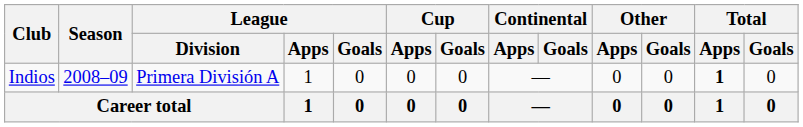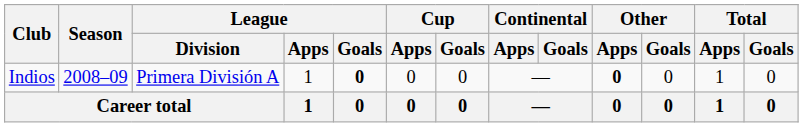(360, 77) normal -> (360, 77) bold
(617, 77) normal -> (617, 77) bold
(720, 77) bold -> (720, 77) normal
